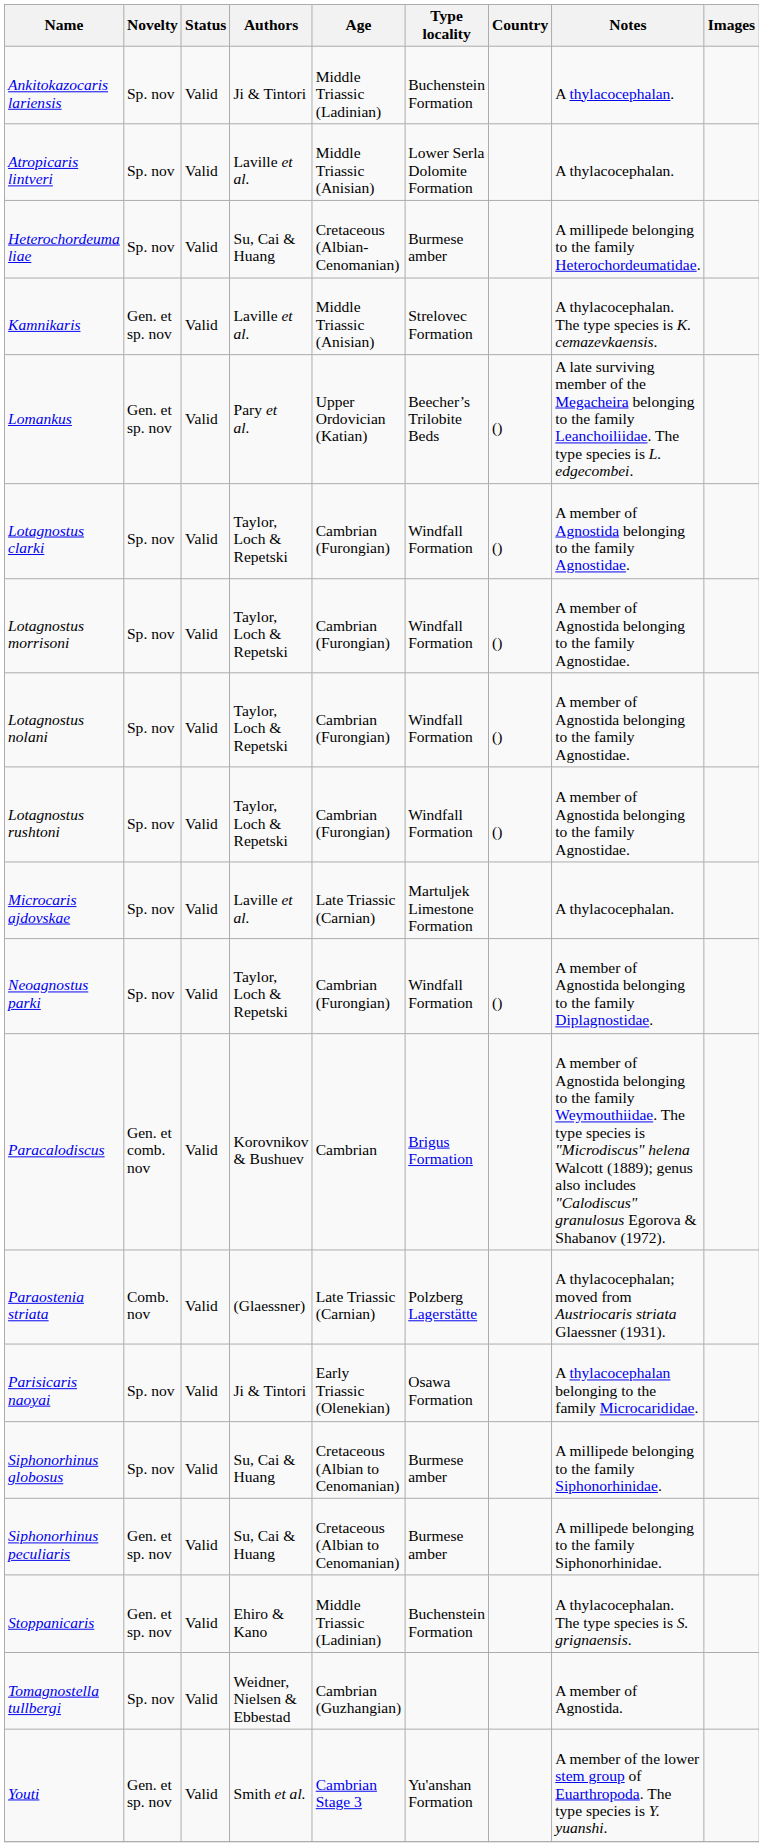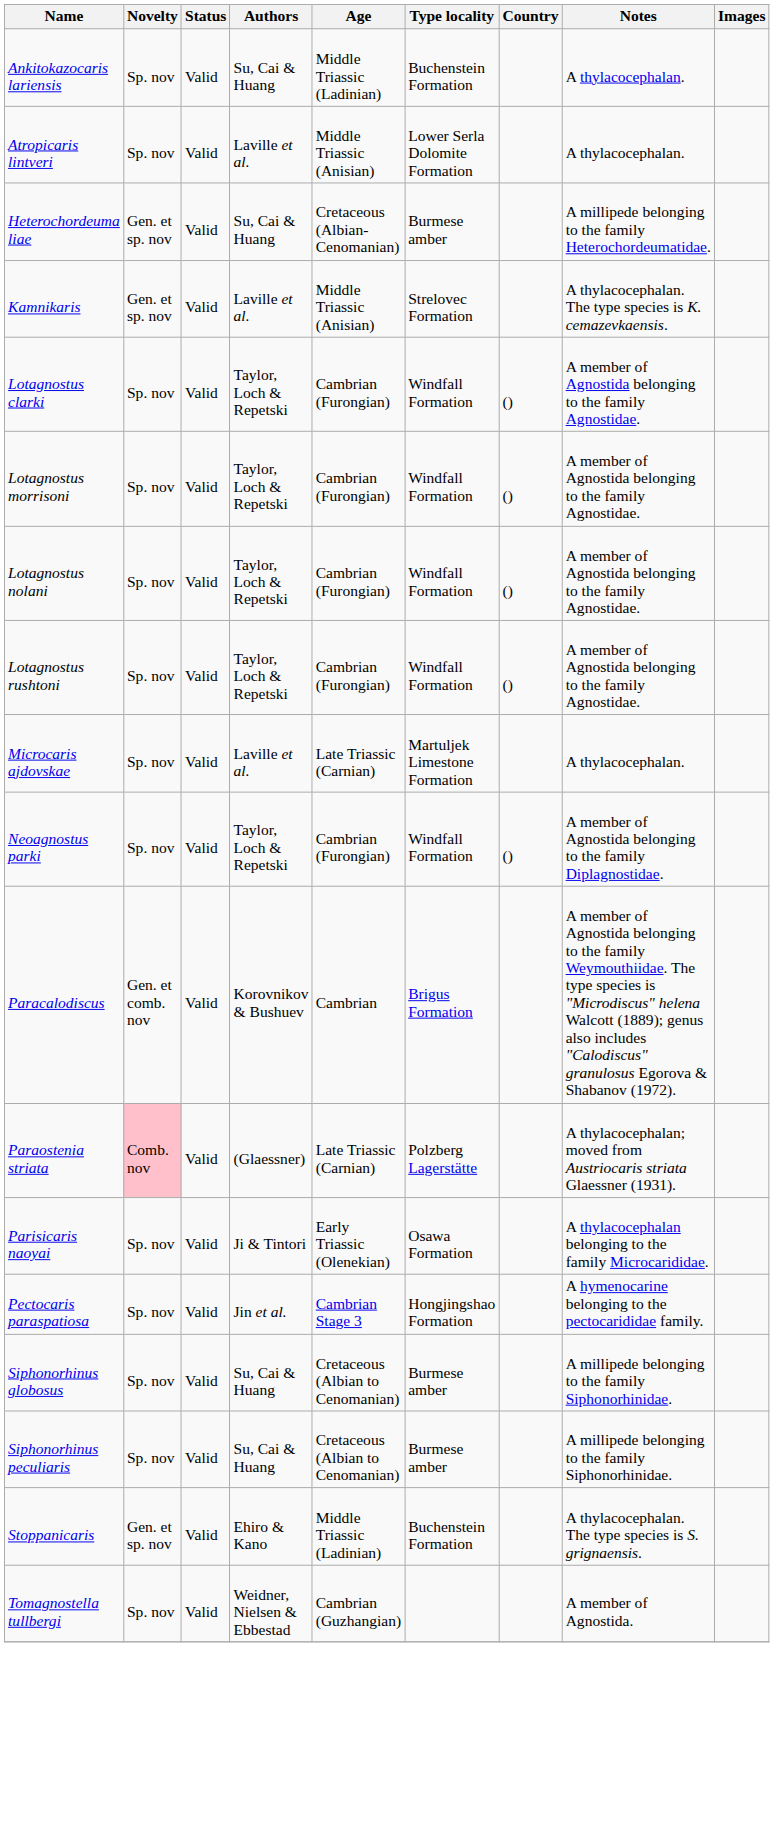(270, 93) Ji & Tintori -> (264, 76) Su, Cai & Huang
(151, 247) Sp. nov -> (149, 230) Gen. et sp. nov
- row: (40, 419)
(148, 1305) no background -> (148, 1158) pink background
+ row: (49, 1312)
(149, 1545) Gen. et sp. nov -> (151, 1458) Sp. nov
- row: (24, 1793)
